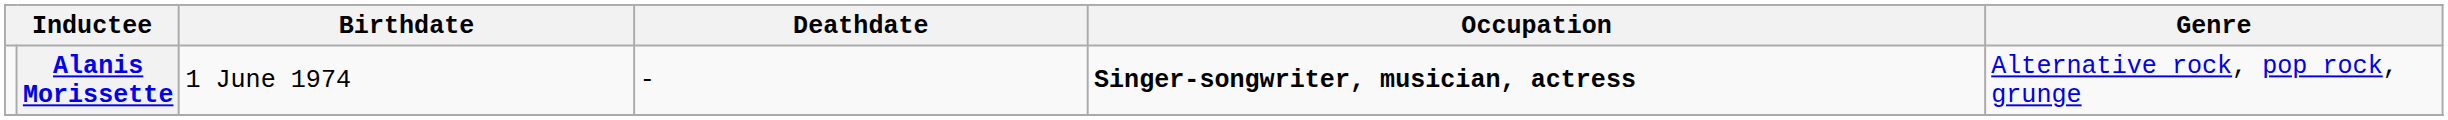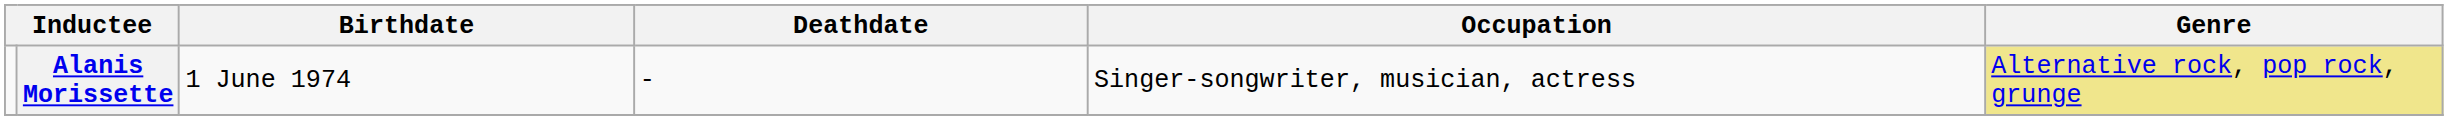(1365, 81) bold -> (1365, 81) normal
(2195, 81) no background -> (2195, 81) khaki background
